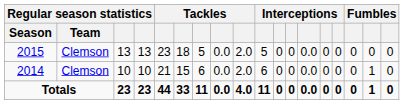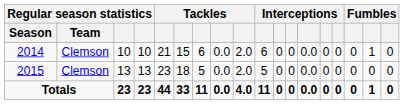rows swapped: (30, 71) <-> (30, 52)
